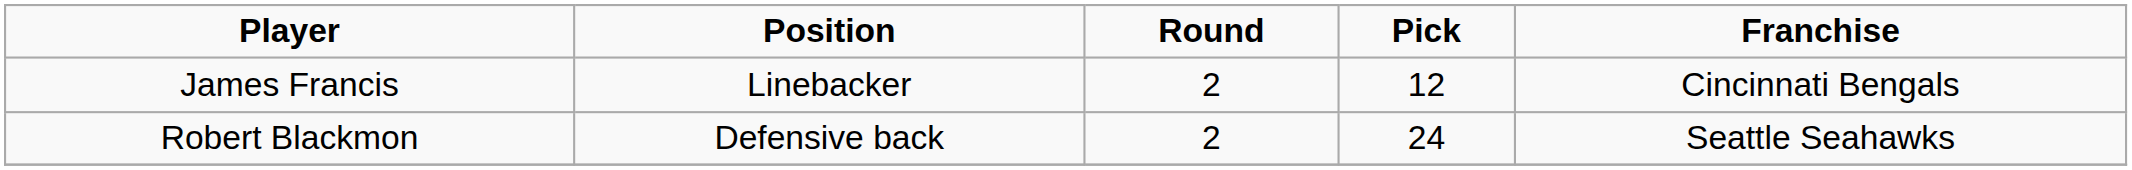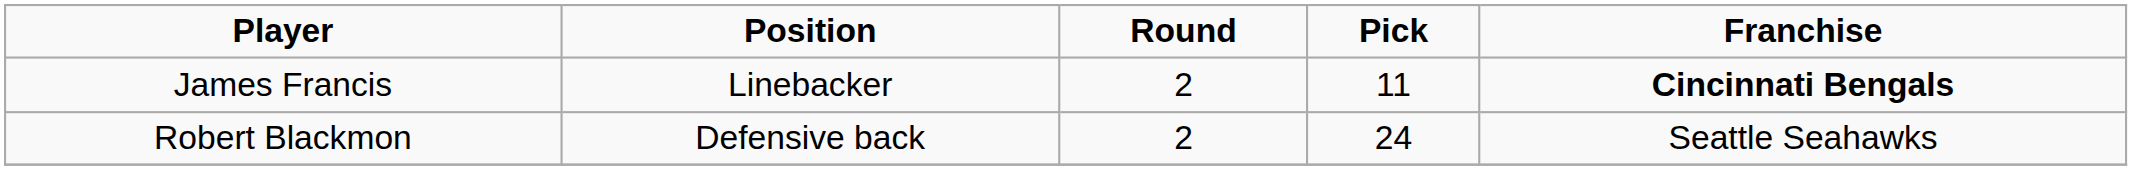(1426, 84) 12 -> (1394, 84) 11
(1820, 84) normal -> (1803, 84) bold
